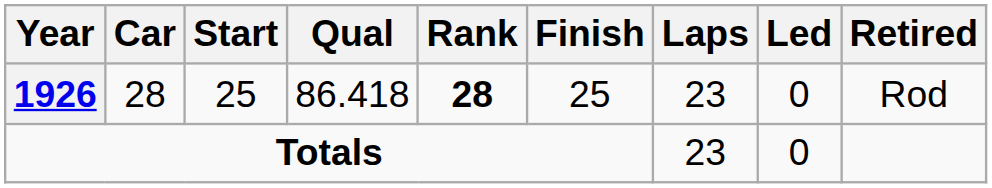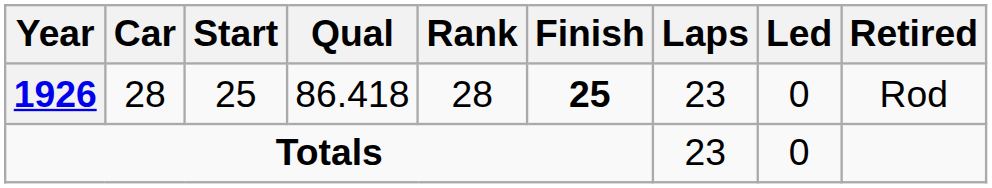(472, 93) bold -> (472, 93) normal
(590, 93) normal -> (590, 93) bold
